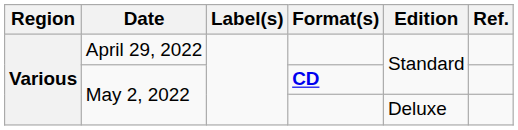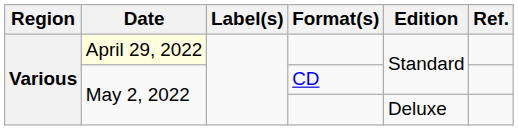(144, 49) no background -> (144, 49) lightyellow background
(306, 79) bold -> (306, 79) normal
